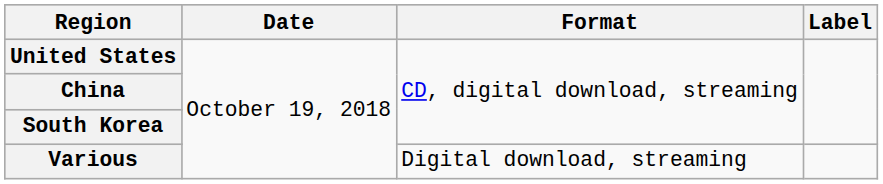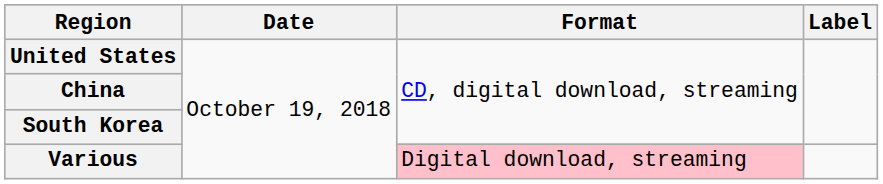(574, 161) no background -> (574, 161) pink background
